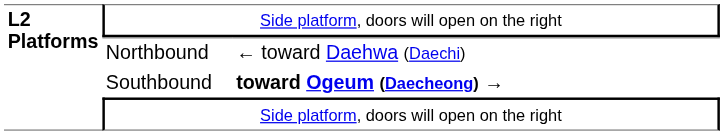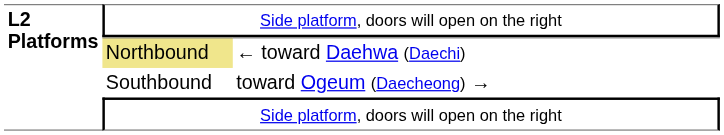(157, 53) no background -> (157, 53) khaki background
(370, 82) bold -> (363, 82) normal
